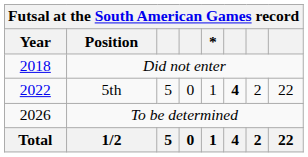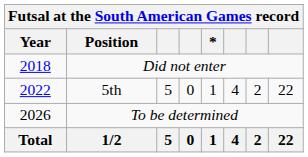(235, 90) bold -> (235, 90) normal
